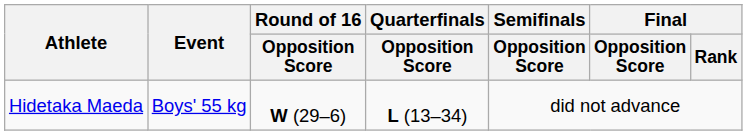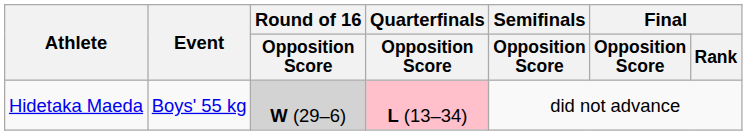(308, 116) no background -> (308, 116) lightgrey background
(427, 116) no background -> (427, 116) pink background
